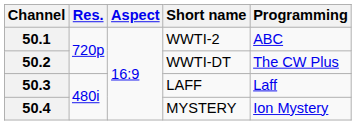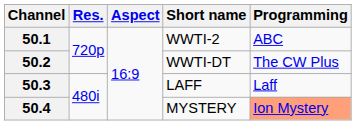(291, 108) no background -> (291, 108) lightsalmon background
